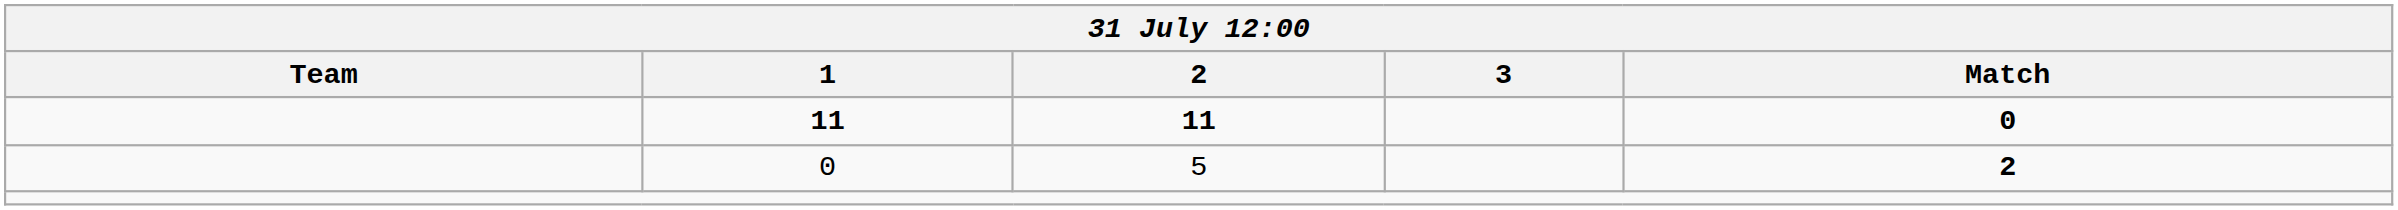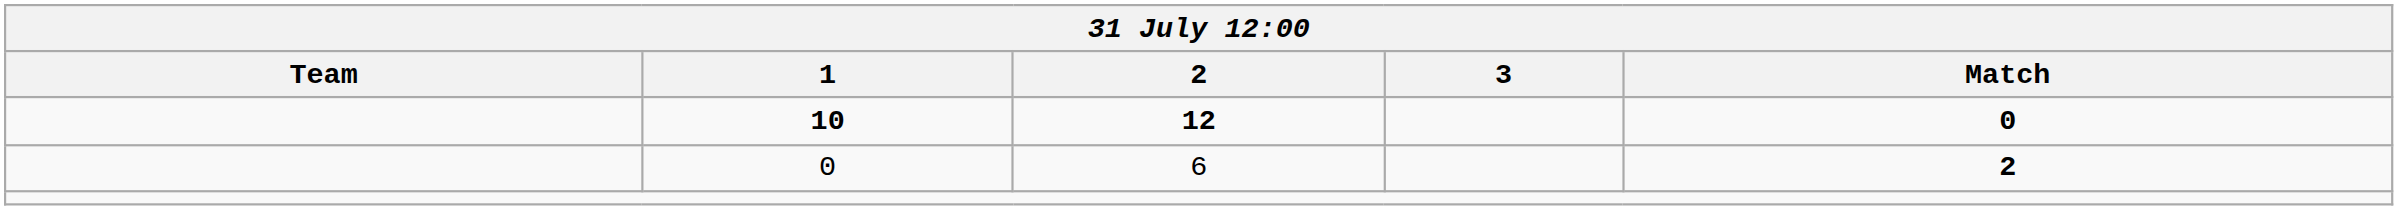(828, 121) 11 -> (828, 121) 10
(1199, 121) 11 -> (1199, 121) 12
(1199, 167) 5 -> (1199, 167) 6
